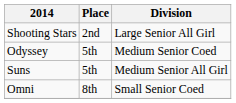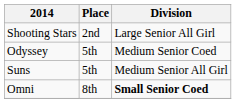(159, 88) normal -> (161, 88) bold
